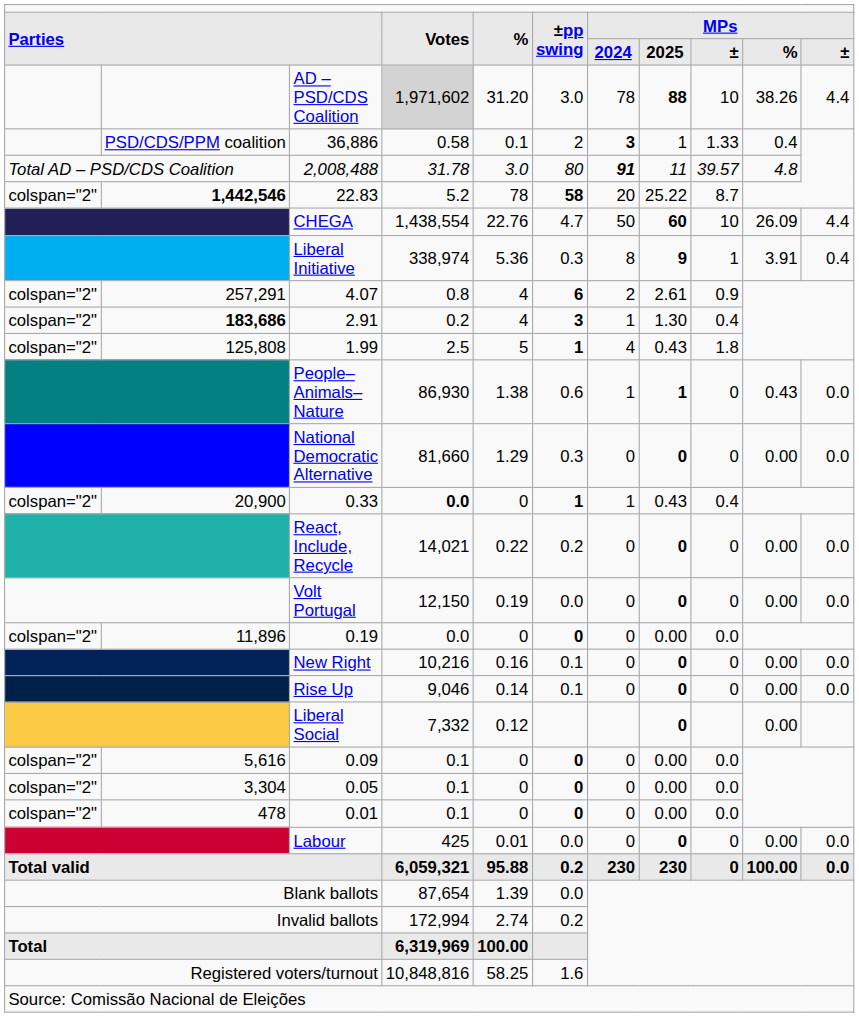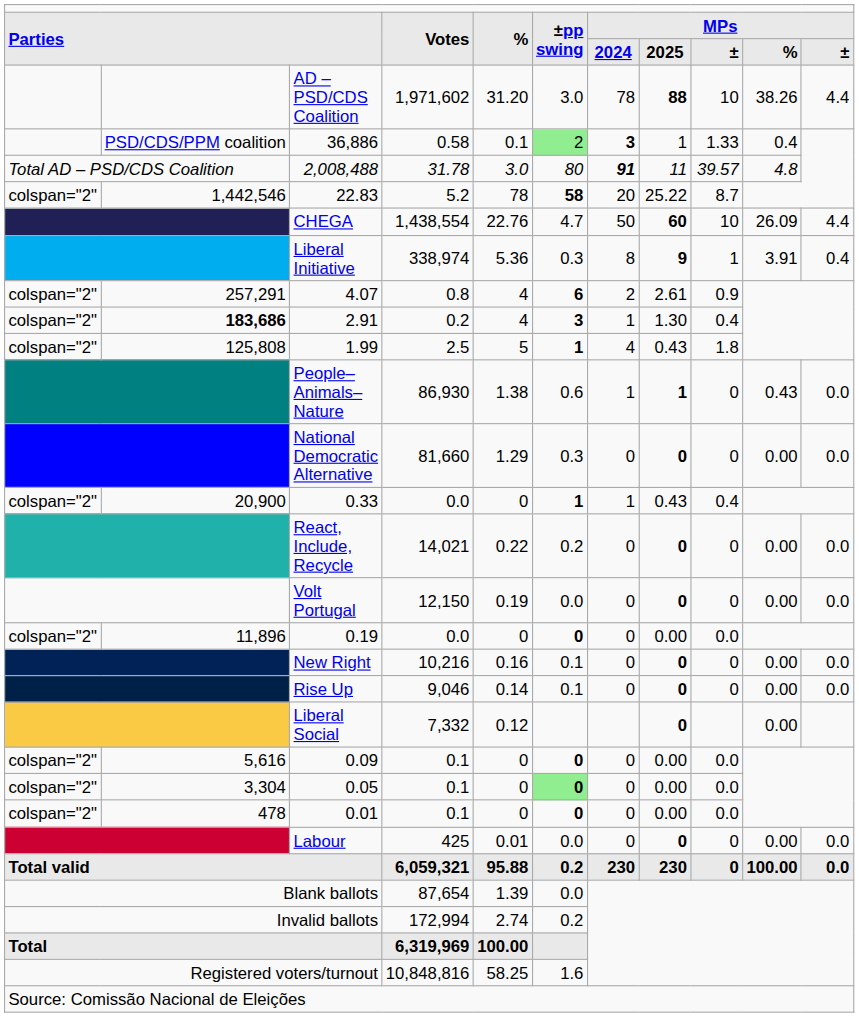(432, 97) lightgrey background -> (432, 97) no background
(579, 143) no background -> (579, 143) lightgreen background
(249, 195) bold -> (249, 195) normal
(458, 501) bold -> (458, 501) normal
(579, 787) no background -> (579, 787) lightgreen background
